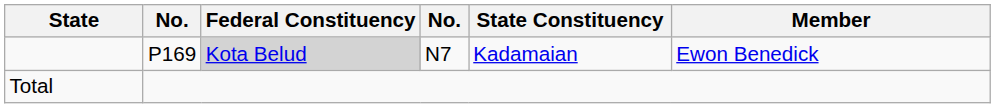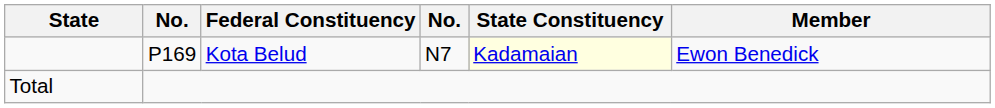(256, 53) lightgrey background -> (256, 53) no background
(525, 53) no background -> (525, 53) lightyellow background
